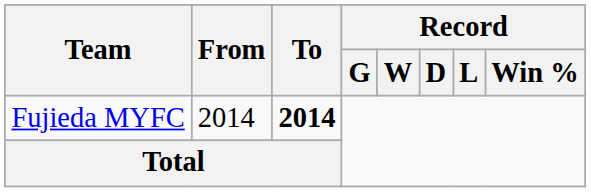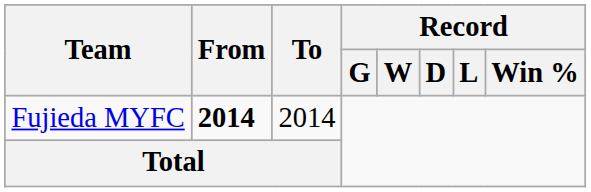(226, 117) normal -> (226, 117) bold
(307, 117) bold -> (307, 117) normal
